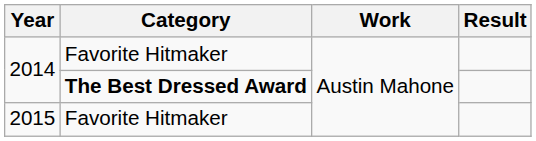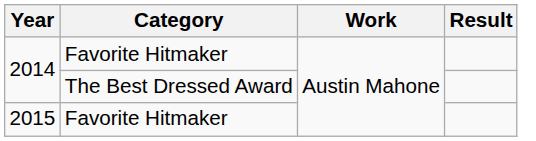(186, 86) bold -> (179, 86) normal
